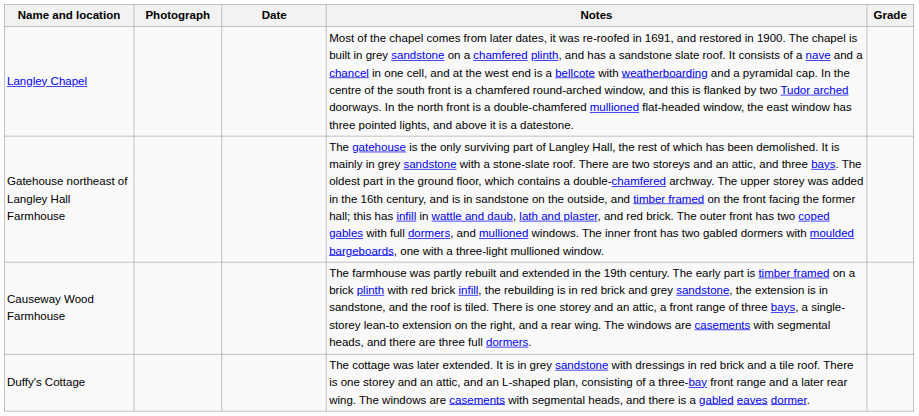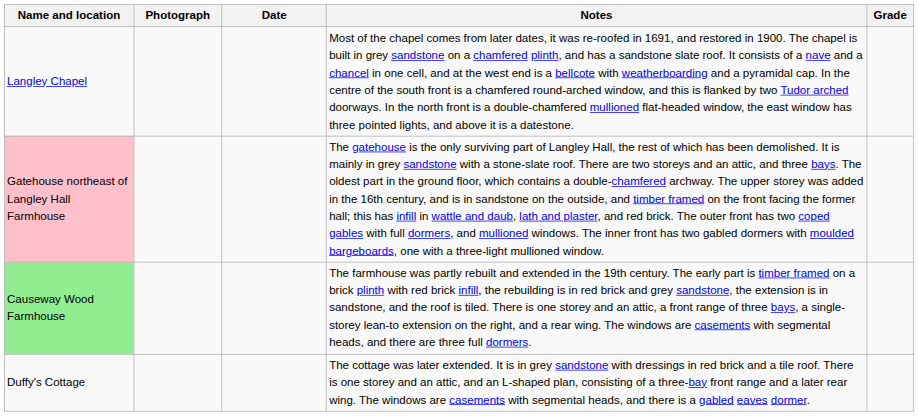(67, 199) no background -> (67, 199) pink background
(50, 308) no background -> (50, 308) lightgreen background
